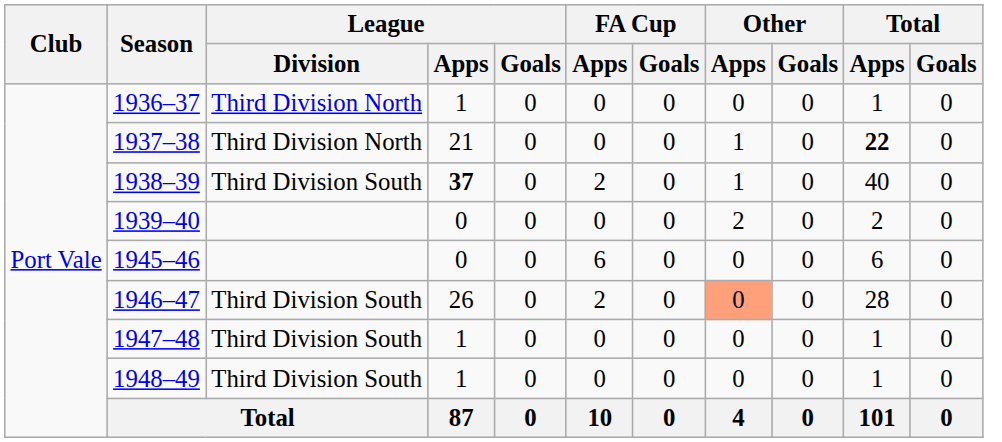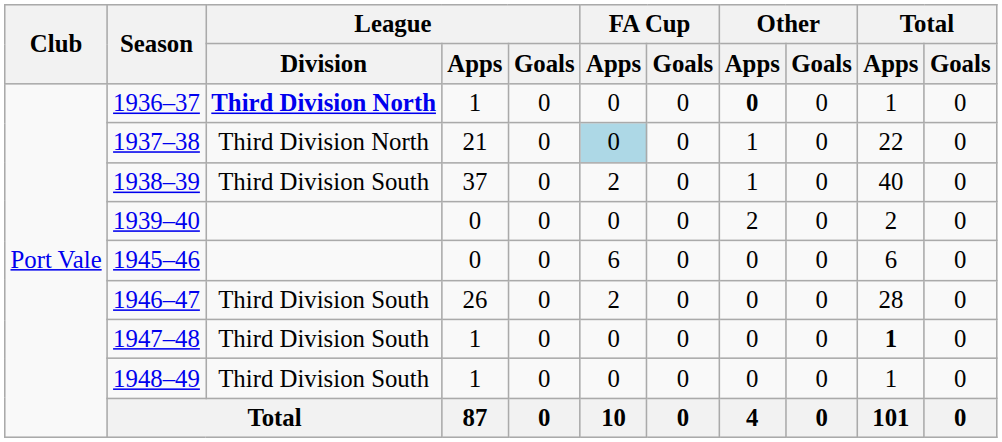(317, 102) normal -> (324, 102) bold
(738, 102) normal -> (752, 102) bold
(600, 142) no background -> (614, 142) lightblue background
(877, 142) bold -> (891, 142) normal
(461, 181) bold -> (475, 181) normal
(738, 299) lightsalmon background -> (752, 299) no background
(877, 338) normal -> (891, 338) bold
